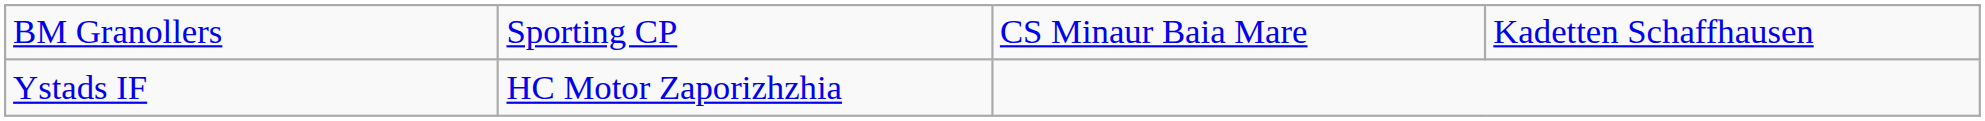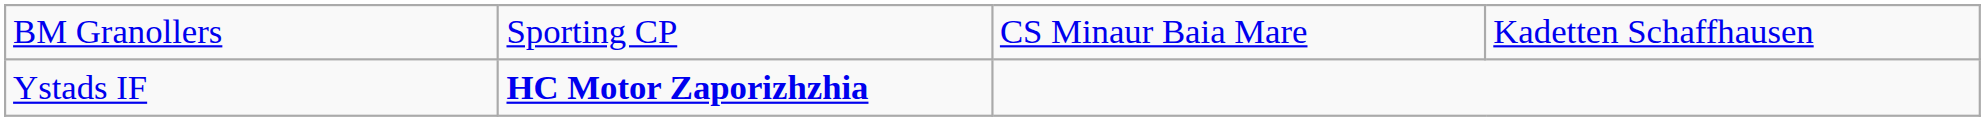(674, 87) normal -> (687, 87) bold
